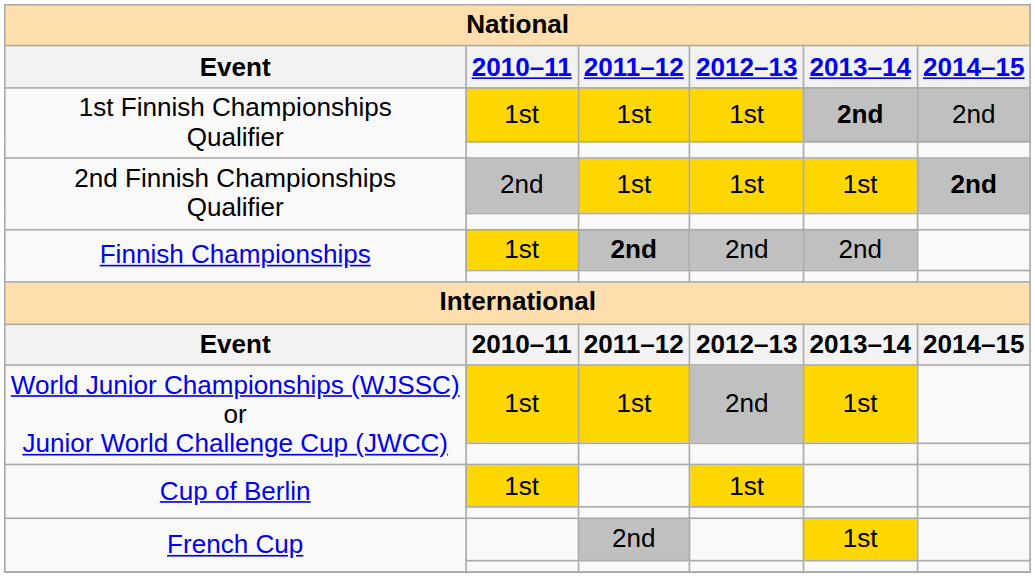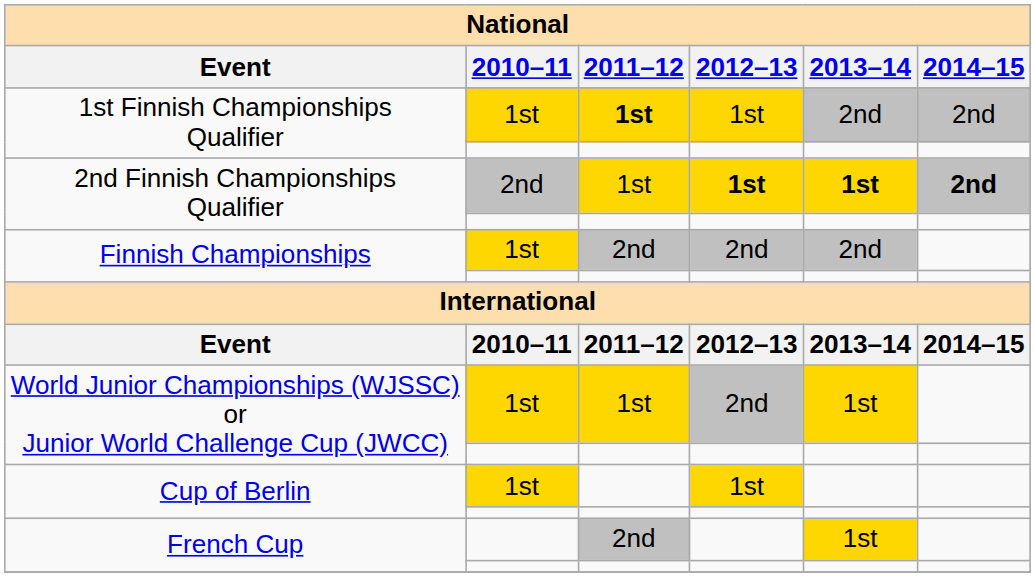(634, 114) normal -> (634, 114) bold
(860, 114) bold -> (860, 114) normal
(747, 185) normal -> (747, 185) bold
(860, 185) normal -> (860, 185) bold
(634, 249) bold -> (634, 249) normal
